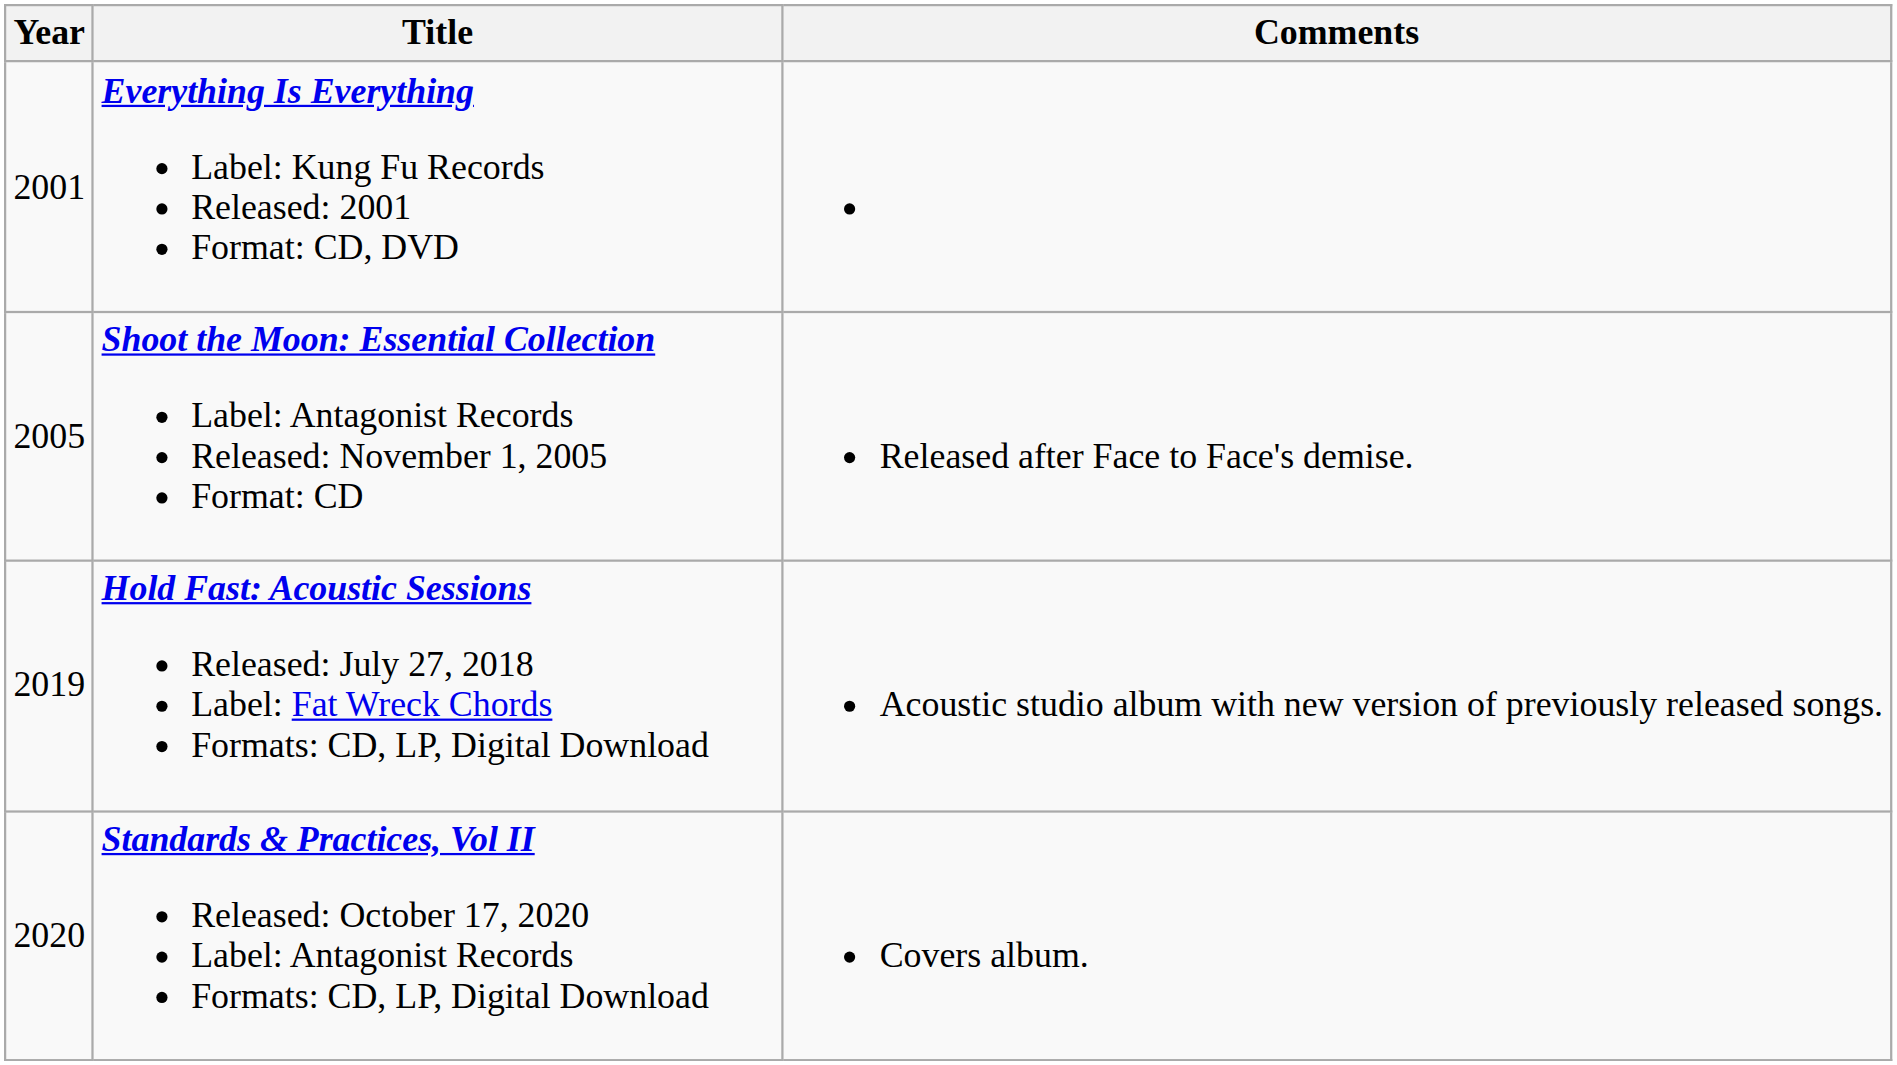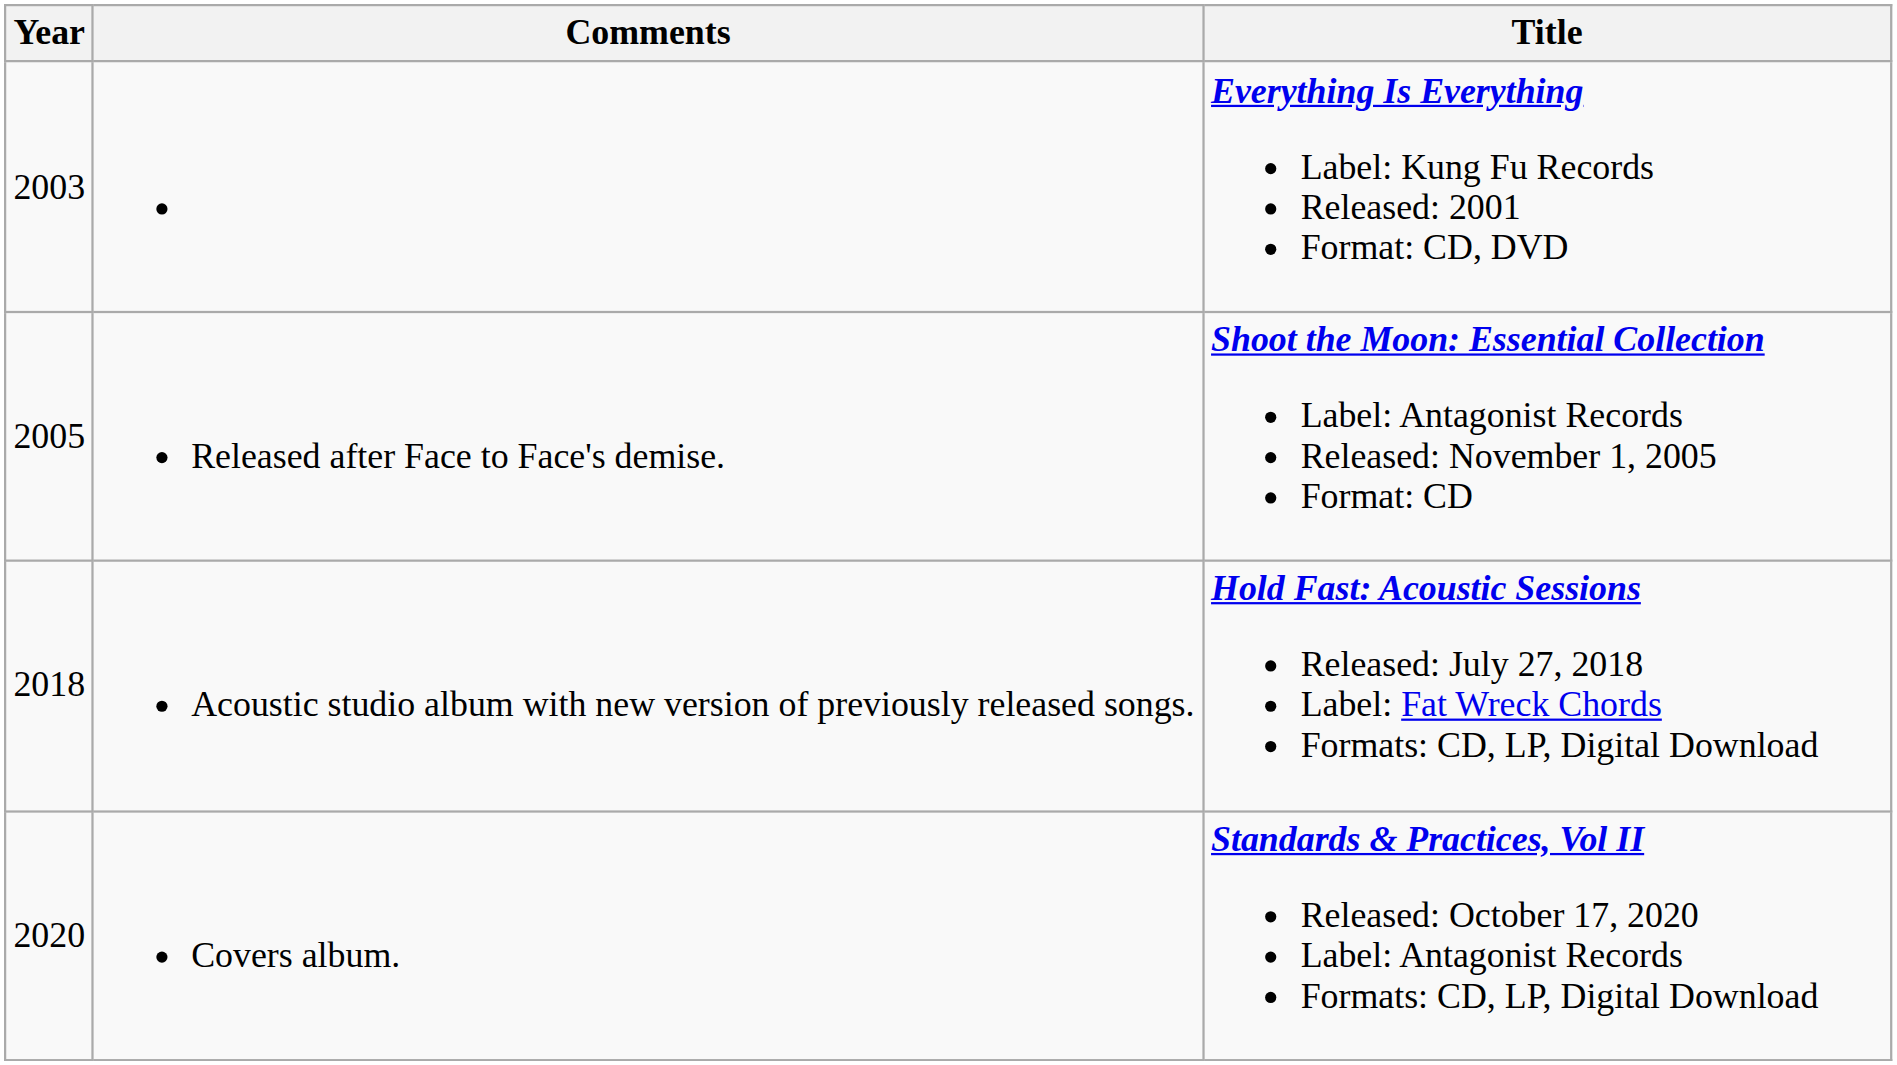columns swapped: (438, 32) <-> (1337, 32)
(49, 186) 2001 -> (49, 186) 2003
(49, 685) 2019 -> (49, 685) 2018
